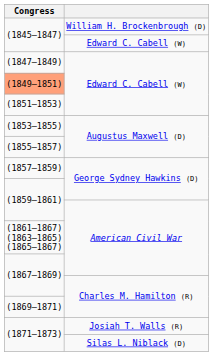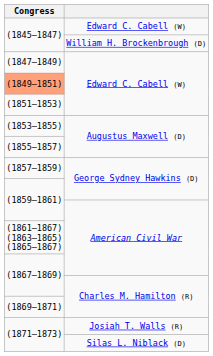(136, 27) William H. Brockenbrough (D) -> (136, 27) Edward C. Cabell (W)
(136, 43) Edward C. Cabell (W) -> (136, 43) William H. Brockenbrough (D)
